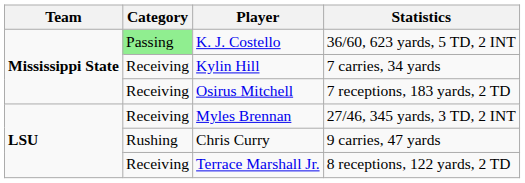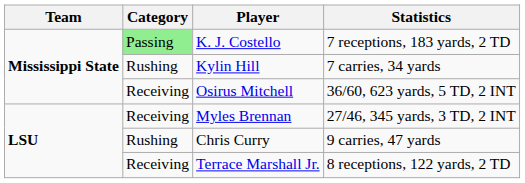(421, 41) 36/60, 623 yards, 5 TD, 2 INT -> (419, 41) 7 receptions, 183 yards, 2 TD
(158, 66) Receiving -> (152, 66) Rushing
(419, 91) 7 receptions, 183 yards, 2 TD -> (421, 91) 36/60, 623 yards, 5 TD, 2 INT
